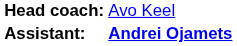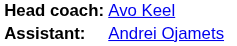(170, 33) bold -> (166, 33) normal
